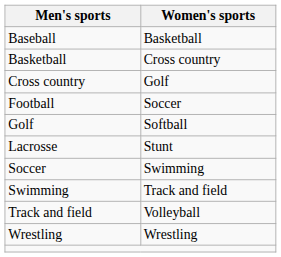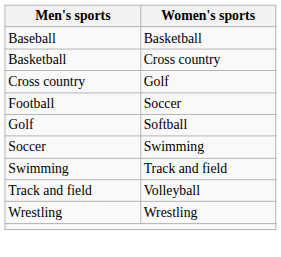- row: (33, 147)
